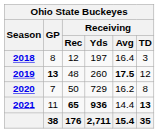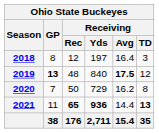(99, 74) 260 -> (99, 74) 840
